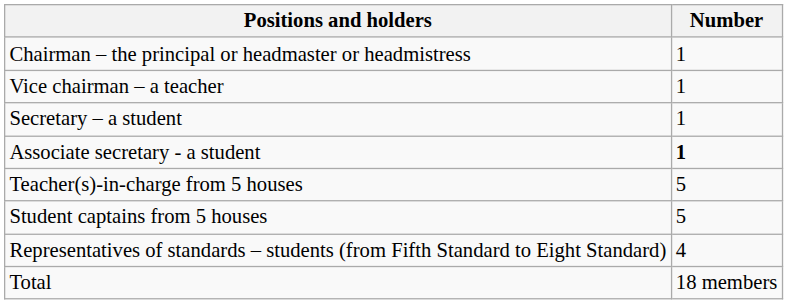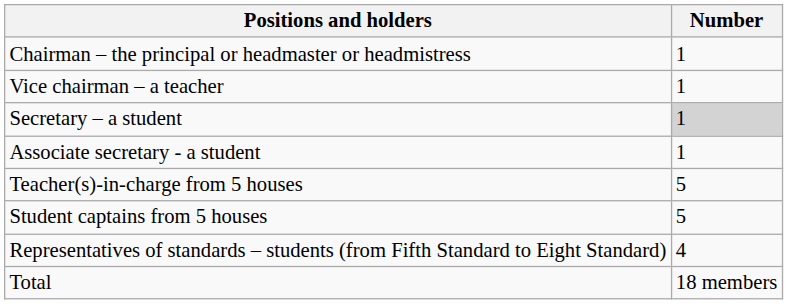(681, 119) no background -> (681, 119) lightgrey background
(681, 151) bold -> (681, 151) normal
